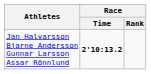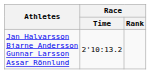(102, 49) bold -> (102, 49) normal
